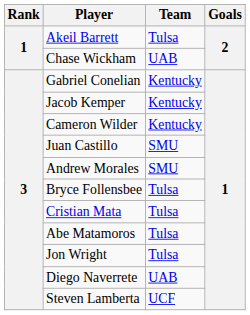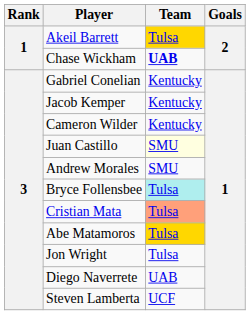(163, 37) no background -> (163, 37) gold background
(163, 59) normal -> (163, 59) bold
(163, 146) no background -> (163, 146) lightyellow background
(163, 189) no background -> (163, 189) paleturquoise background
(163, 211) no background -> (163, 211) lightsalmon background
(163, 233) no background -> (163, 233) gold background
